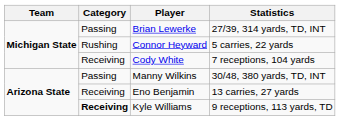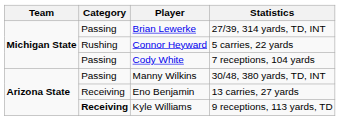(103, 60) Receiving -> (99, 60) Passing
